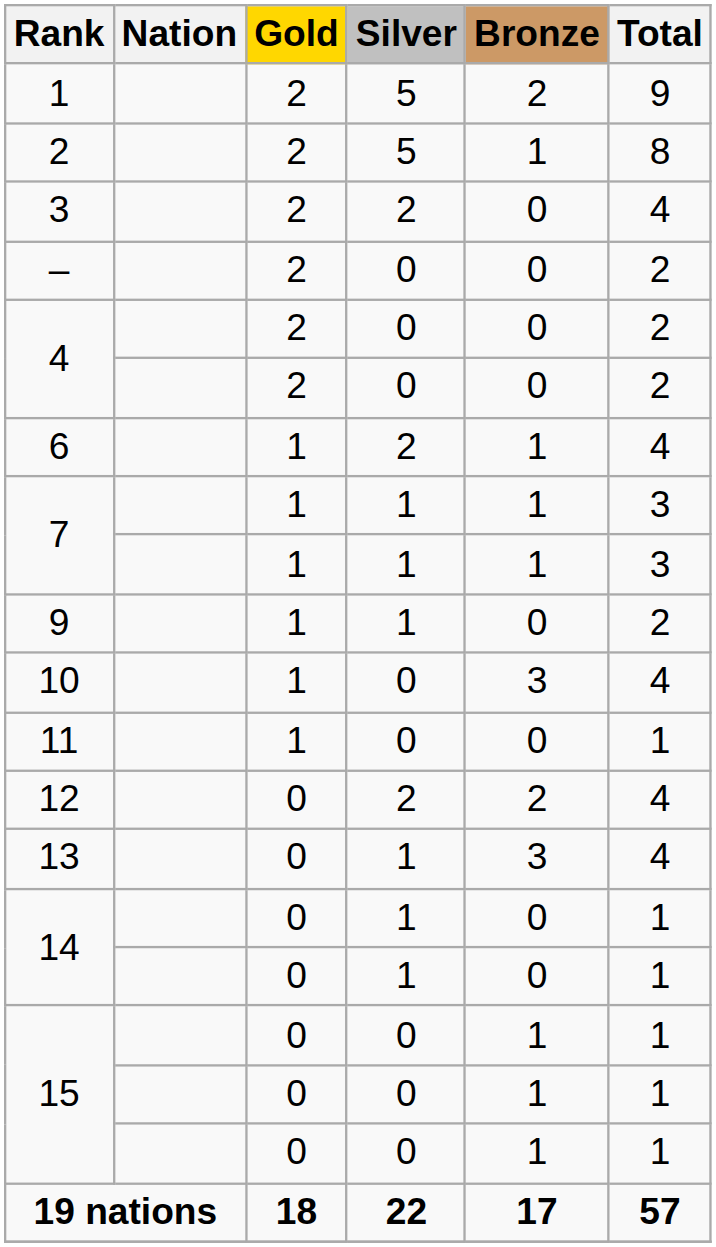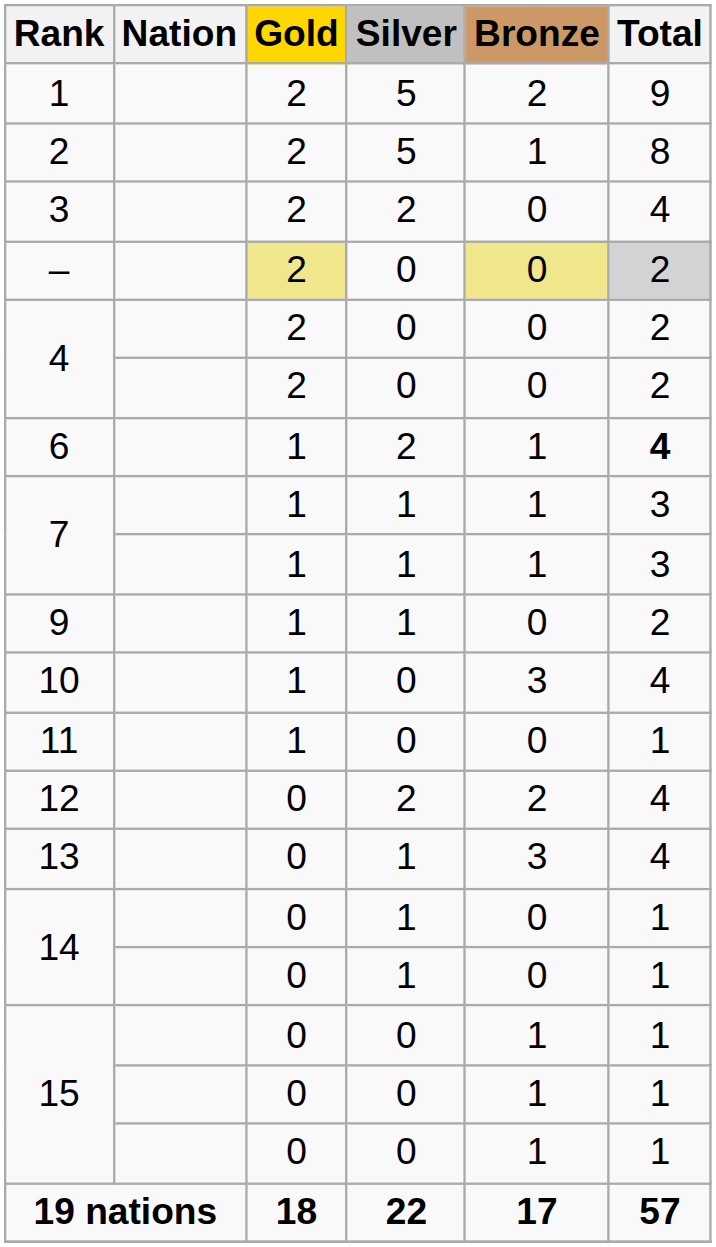(296, 269) no background -> (296, 269) khaki background
(537, 269) no background -> (537, 269) khaki background
(660, 269) no background -> (660, 269) lightgrey background
(660, 446) normal -> (660, 446) bold
